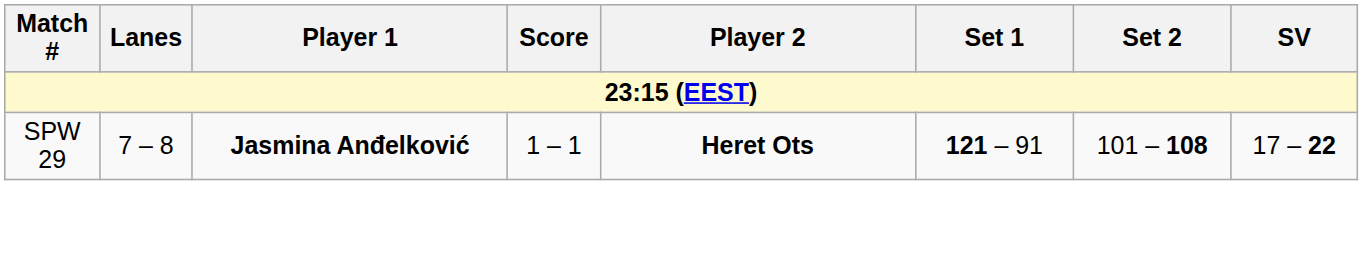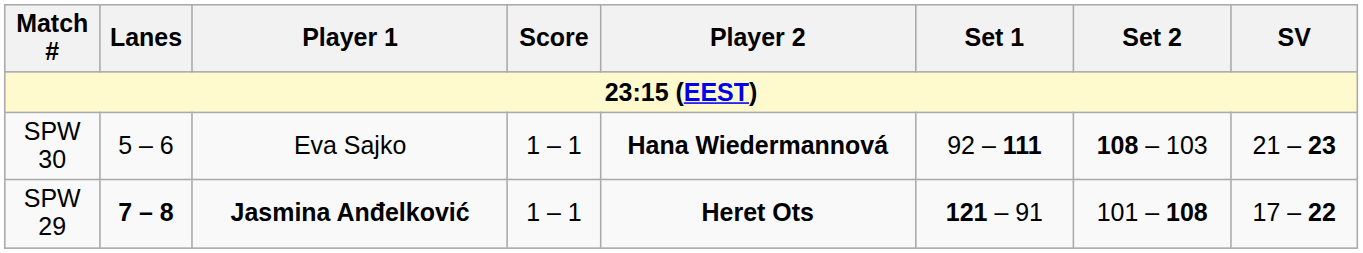+ row: (52, 145)
(146, 145) normal -> (146, 213) bold
